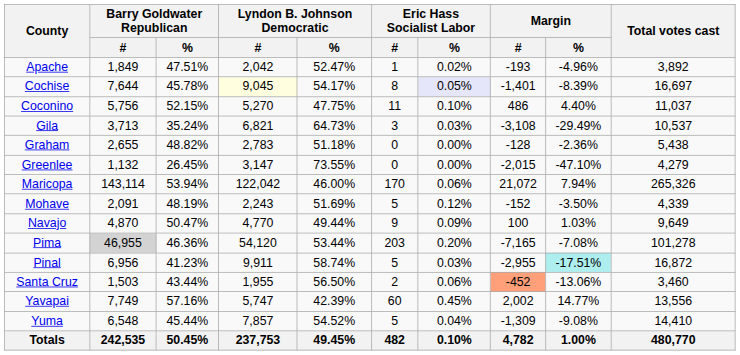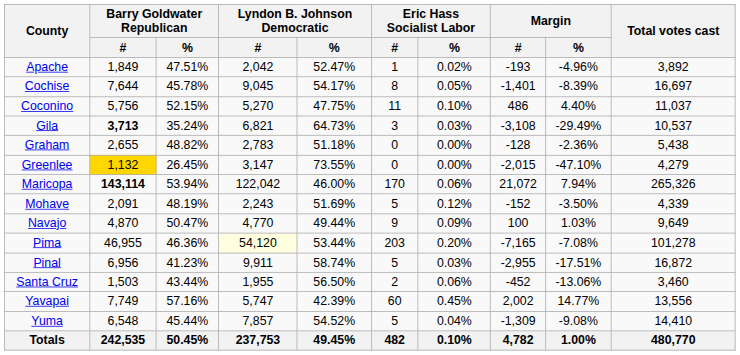(258, 86) lightyellow background -> (258, 86) no background
(454, 86) lavender background -> (454, 86) no background
(123, 125) normal -> (123, 125) bold
(123, 164) no background -> (123, 164) gold background
(123, 184) normal -> (123, 184) bold
(123, 243) lightgrey background -> (123, 243) no background
(258, 243) no background -> (258, 243) lightyellow background
(578, 262) paleturquoise background -> (578, 262) no background
(518, 282) lightsalmon background -> (518, 282) no background
